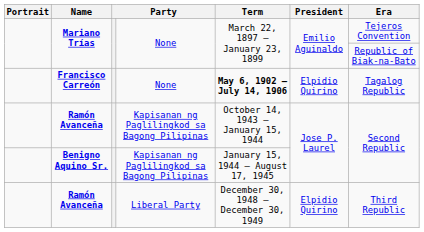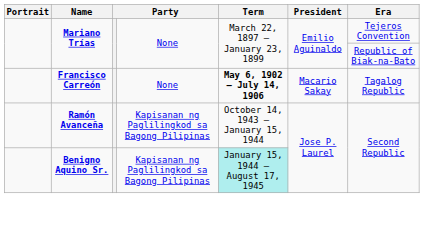(319, 85) Elpidio Quirino -> (318, 85) Macario Sakay
(253, 165) no background -> (253, 170) paleturquoise background
- row: (81, 200)
